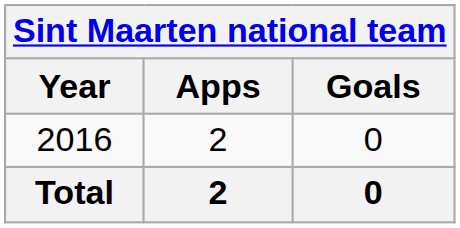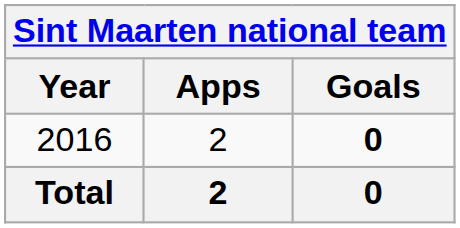(373, 139) normal -> (373, 139) bold
